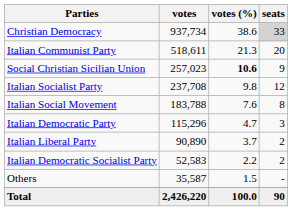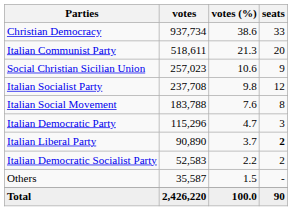(279, 32) lightgrey background -> (279, 32) no background
(247, 68) bold -> (247, 68) normal
(282, 141) normal -> (282, 141) bold
